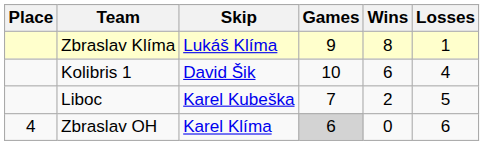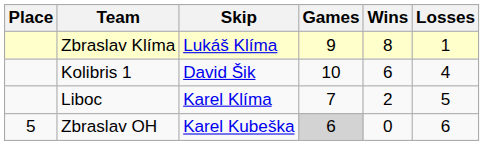(239, 99) Karel Kubeška -> (227, 99) Karel Klíma
(31, 126) 4 -> (31, 126) 5
(227, 126) Karel Klíma -> (239, 126) Karel Kubeška
